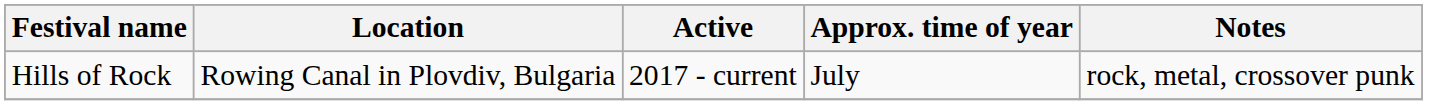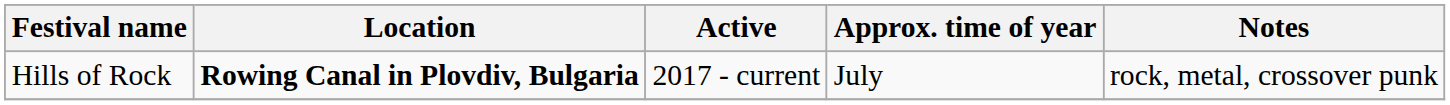(408, 74) normal -> (420, 74) bold
